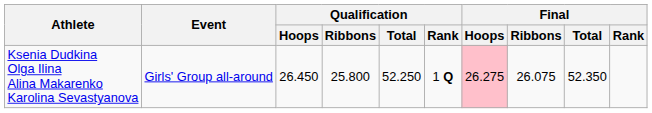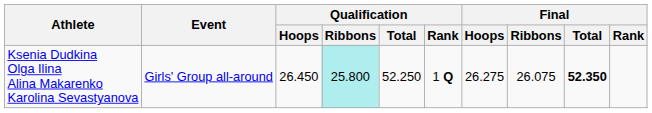(350, 77) no background -> (350, 77) paleturquoise background
(484, 77) pink background -> (484, 77) no background
(587, 77) normal -> (587, 77) bold
